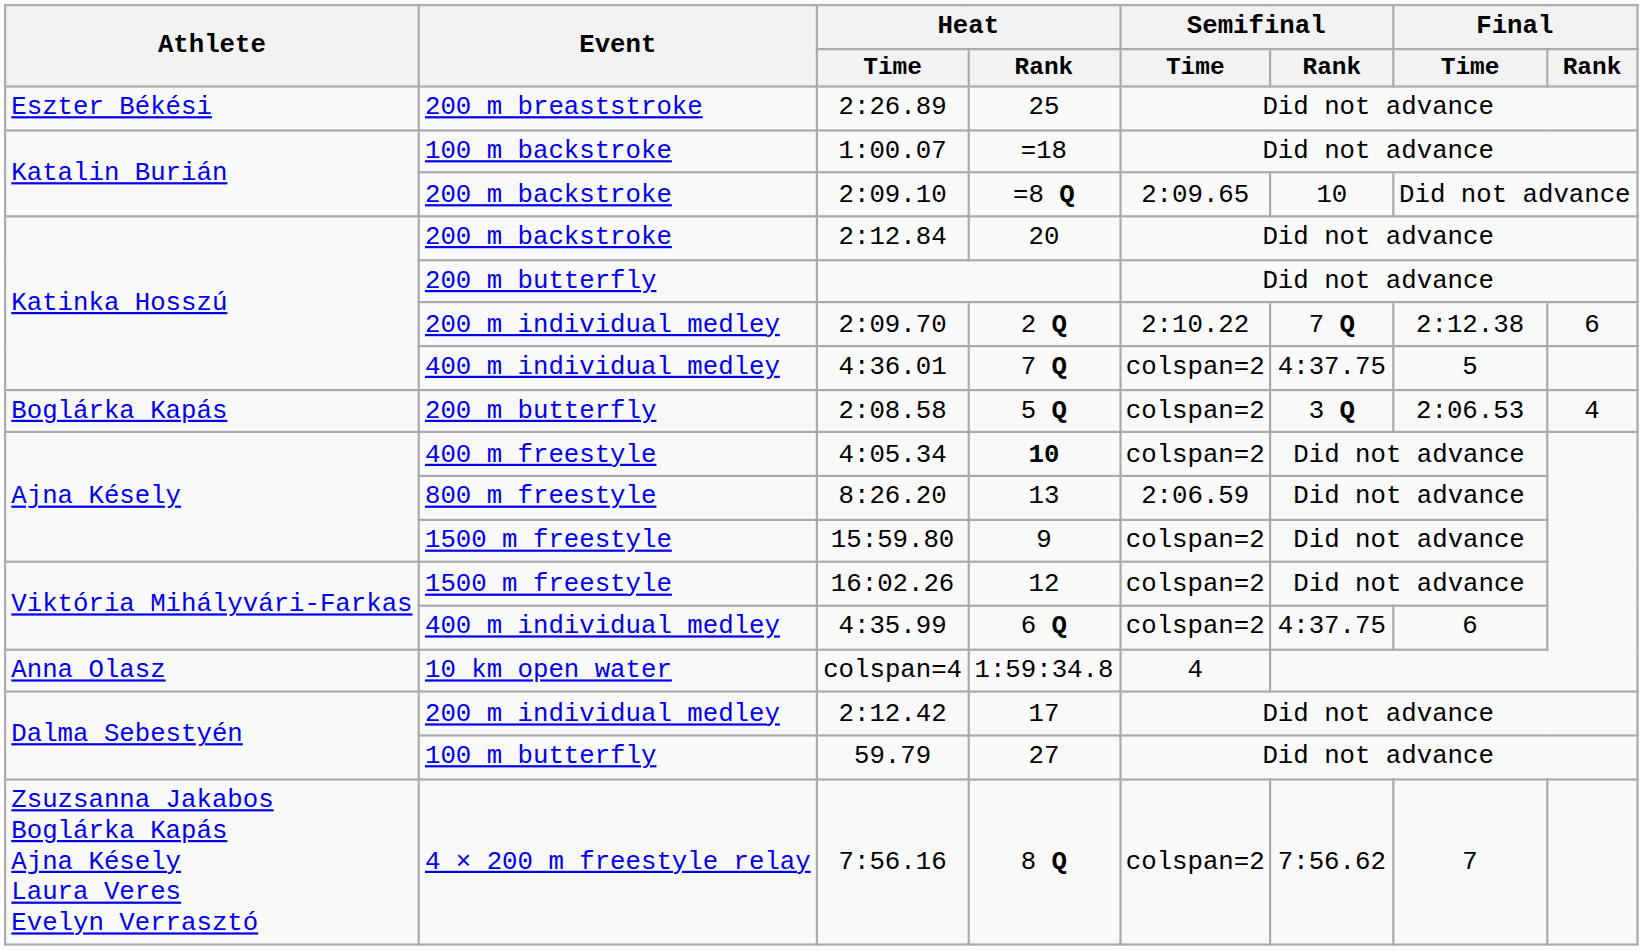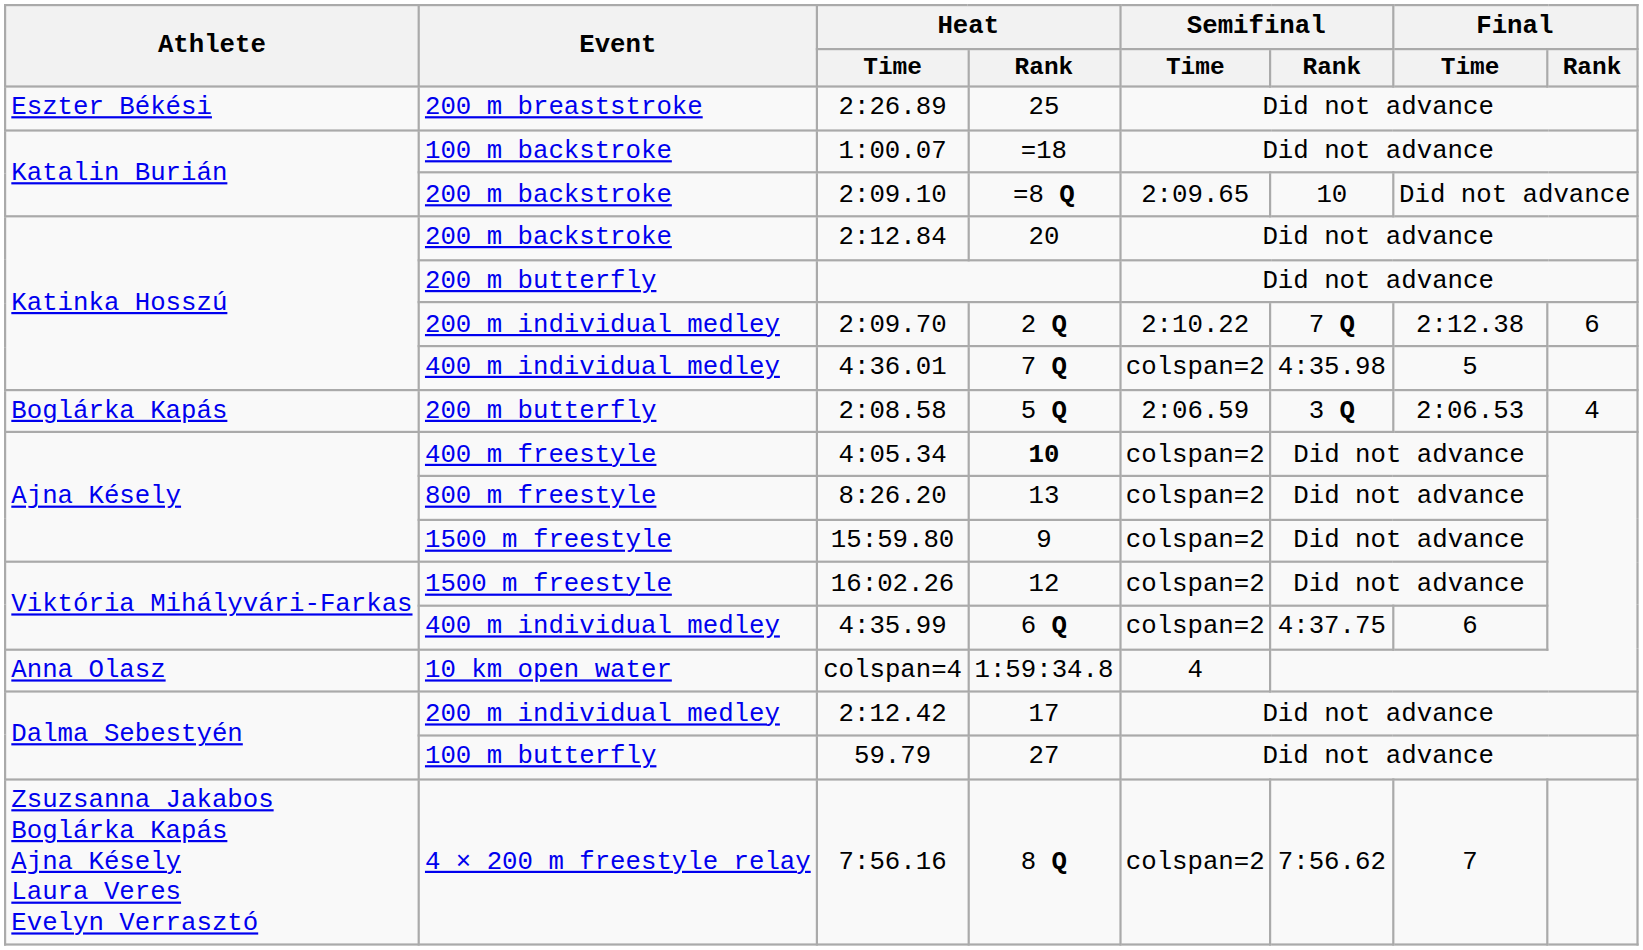(1332, 367) 4:37.75 -> (1332, 367) 4:35.98
(1195, 411) colspan=2 -> (1195, 411) 2:06.59
(1195, 497) 2:06.59 -> (1195, 497) colspan=2
